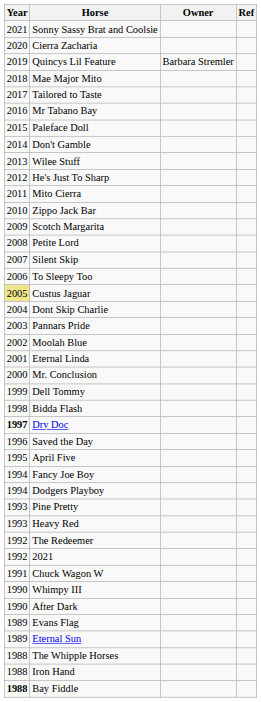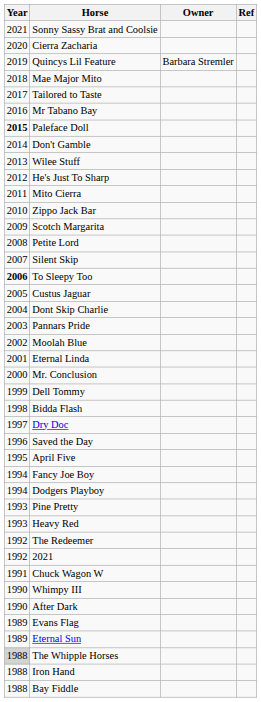(17, 128) normal -> (17, 128) bold
(17, 276) normal -> (17, 276) bold
(17, 293) khaki background -> (17, 293) no background
(17, 425) bold -> (17, 425) normal
(17, 656) no background -> (17, 656) lightgrey background
(17, 688) bold -> (17, 688) normal
